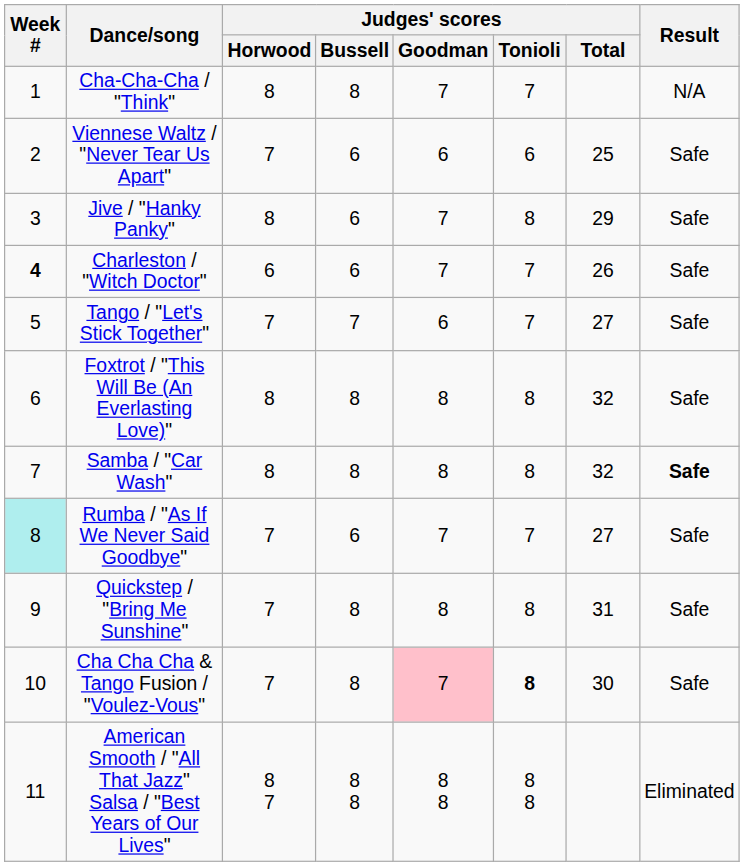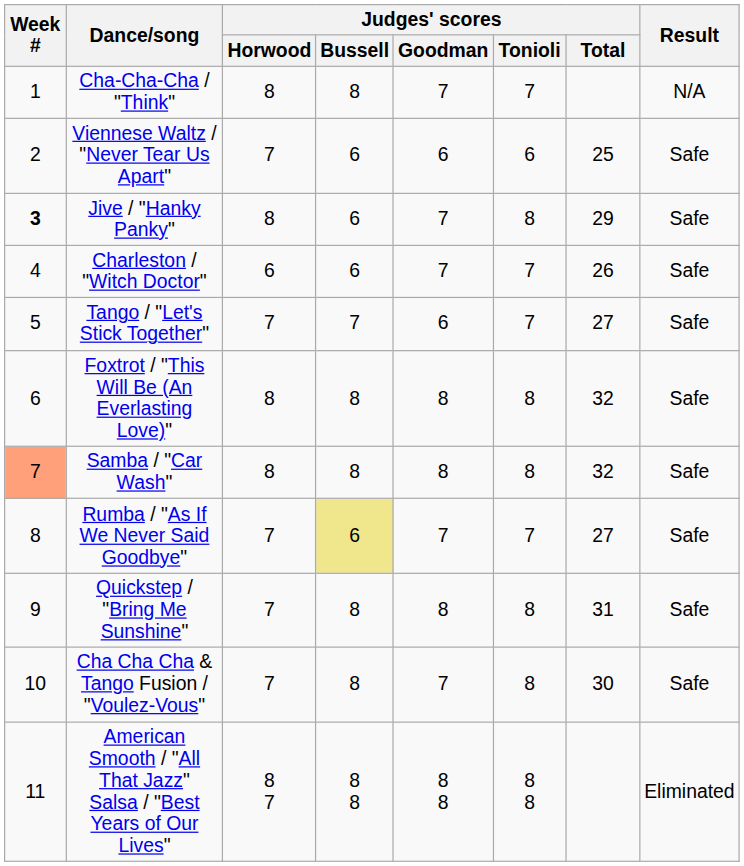(35, 218) normal -> (35, 218) bold
(35, 271) bold -> (35, 271) normal
(35, 472) no background -> (35, 472) lightsalmon background
(689, 472) bold -> (689, 472) normal
(35, 535) paleturquoise background -> (35, 535) no background
(355, 535) no background -> (355, 535) khaki background
(443, 684) pink background -> (443, 684) no background
(530, 684) bold -> (530, 684) normal
